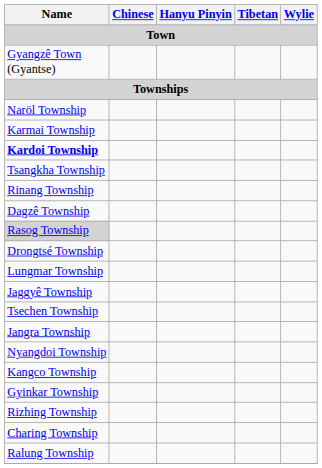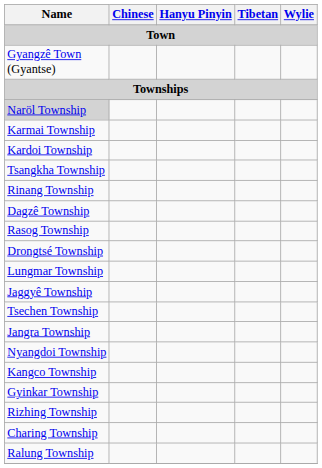(47, 110) no background -> (47, 110) lightgrey background
(53, 150) bold -> (50, 150) normal
(48, 231) lightgrey background -> (48, 231) no background
